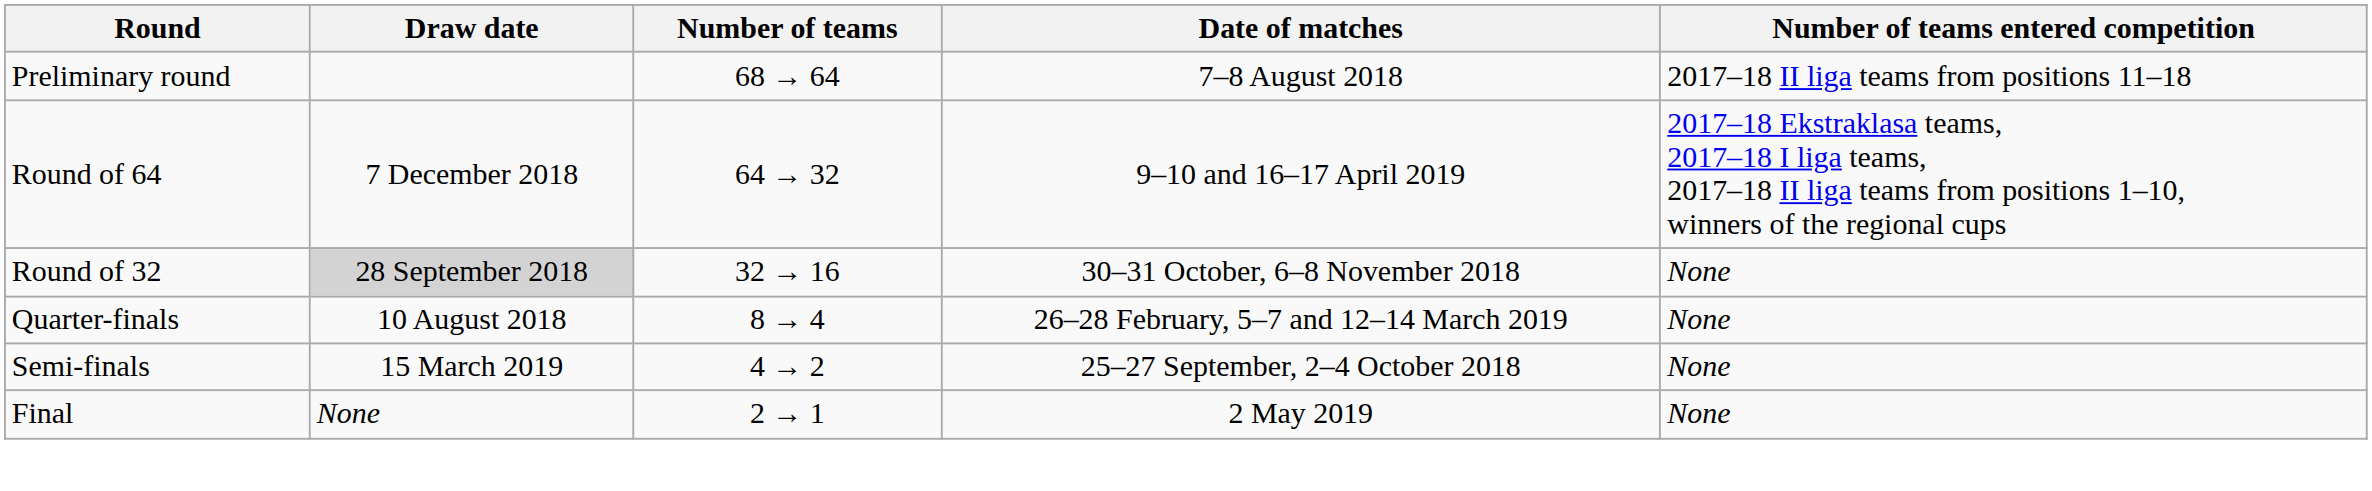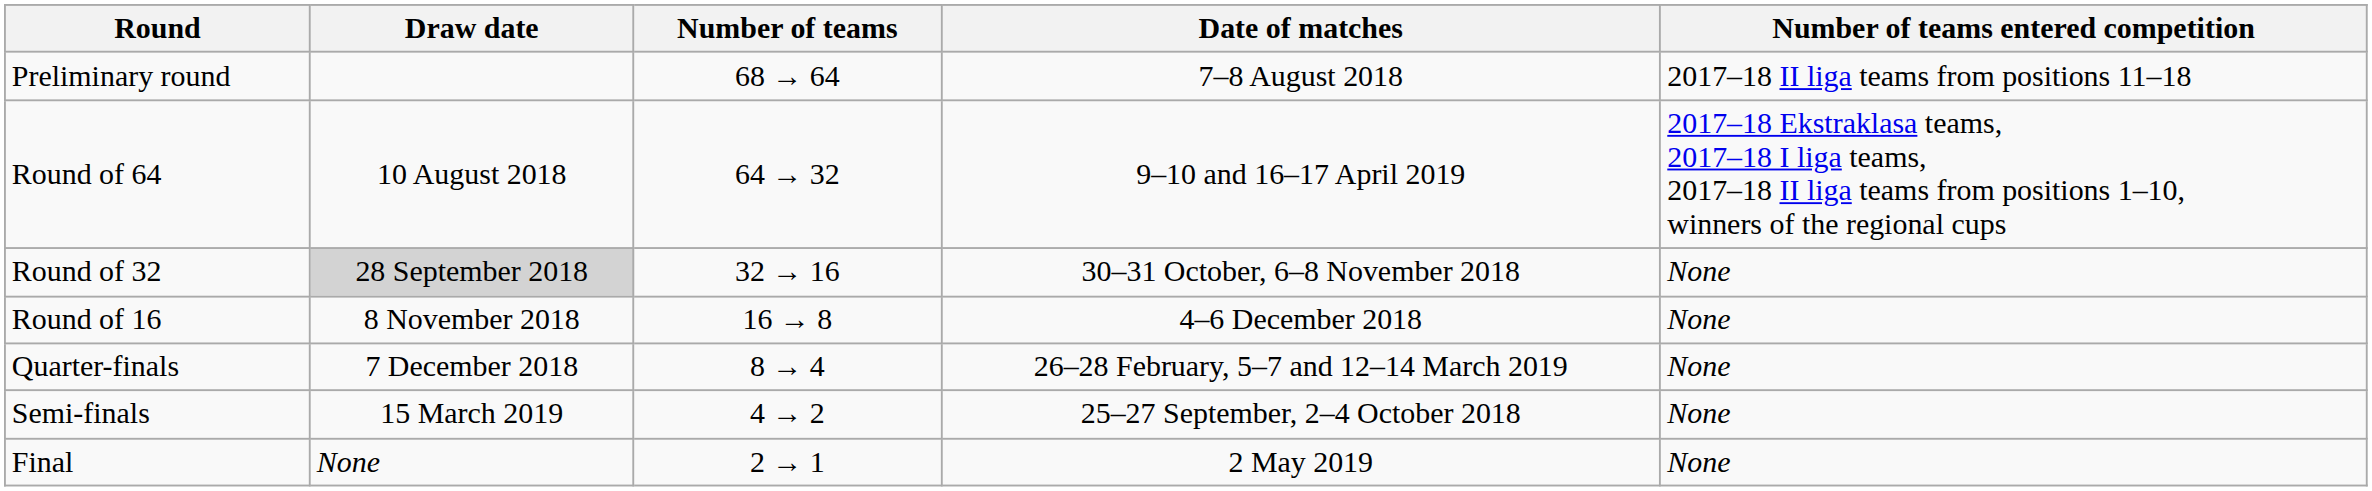(472, 173) 7 December 2018 -> (472, 173) 10 August 2018
+ row: (87, 319)
(472, 319) 10 August 2018 -> (472, 366) 7 December 2018
